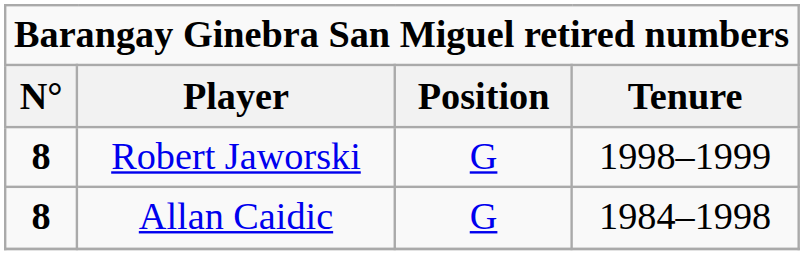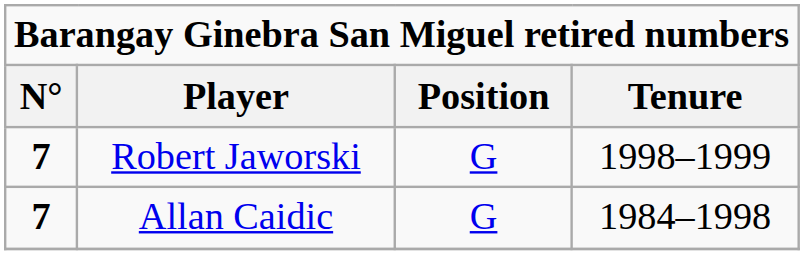(41, 156) 8 -> (41, 156) 7
(41, 216) 8 -> (41, 216) 7
